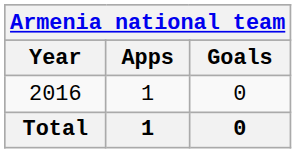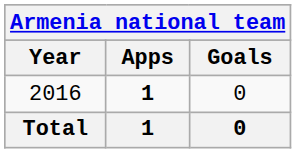(148, 94) normal -> (148, 94) bold
